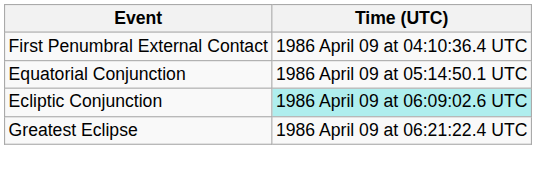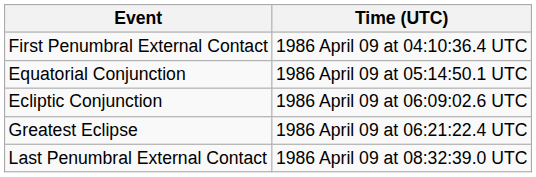(402, 102) paleturquoise background -> (402, 102) no background
+ row: (138, 158)
